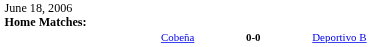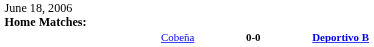(339, 38) normal -> (341, 38) bold
